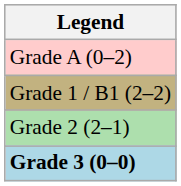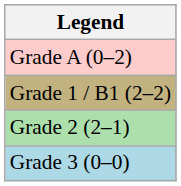(73, 162) bold -> (70, 162) normal
